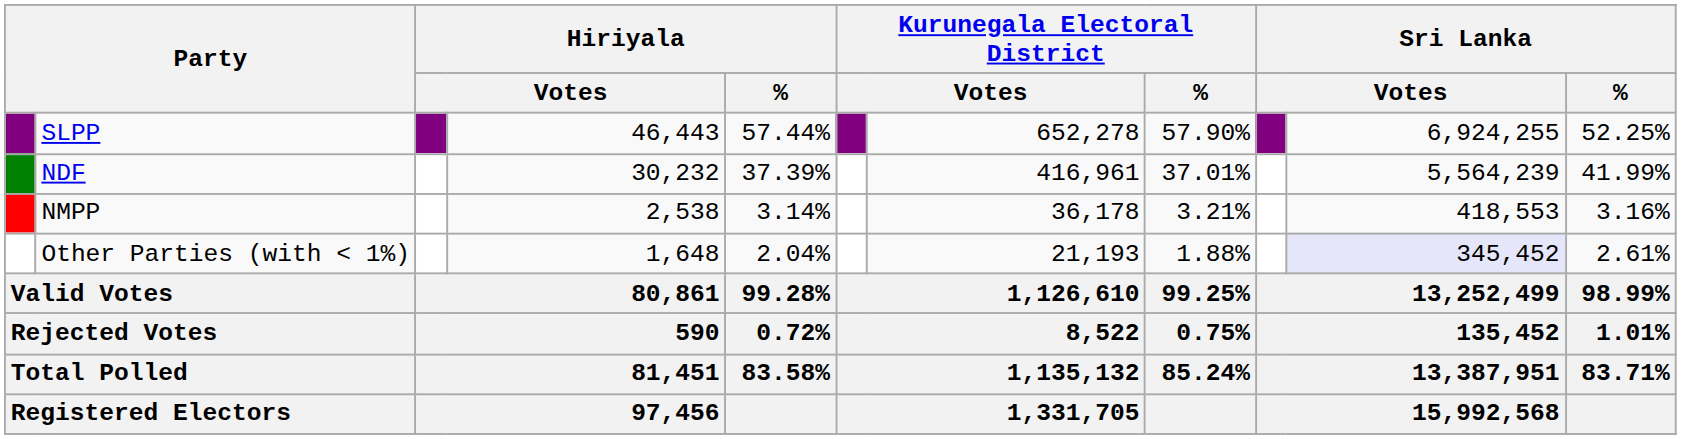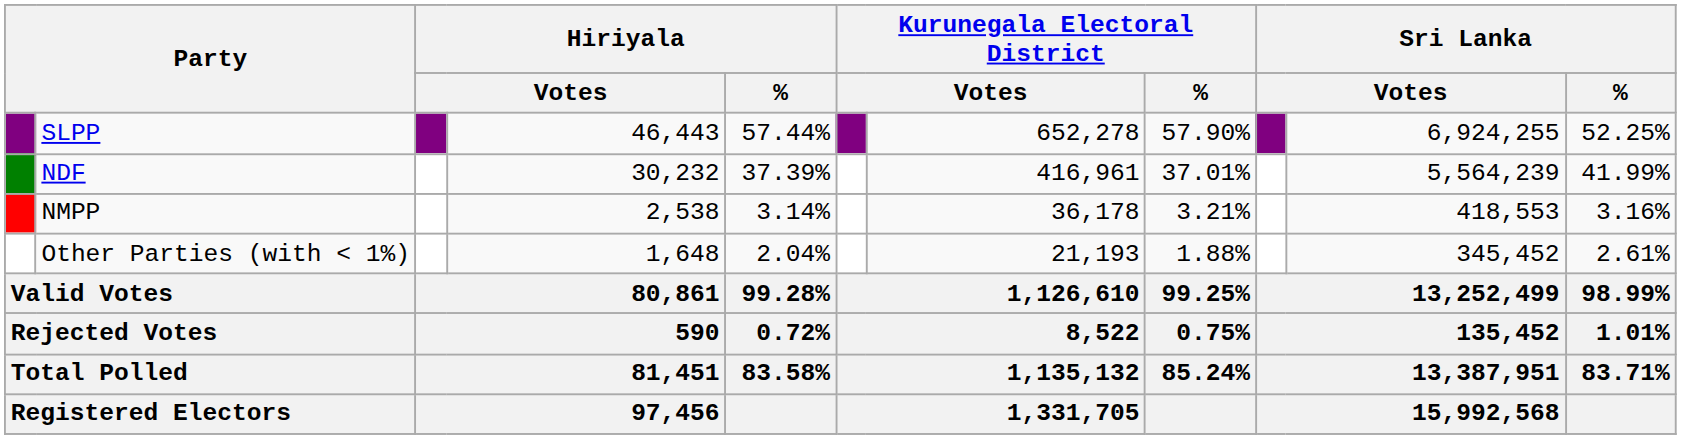(1508, 254) lavender background -> (1508, 254) no background
